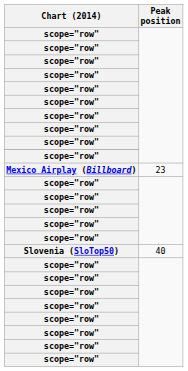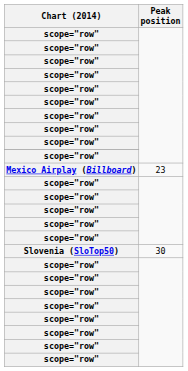(161, 251) 40 -> (161, 251) 30
